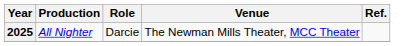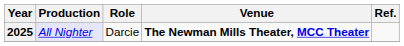(65, 32) no background -> (65, 32) lavender background
(252, 32) normal -> (257, 32) bold
